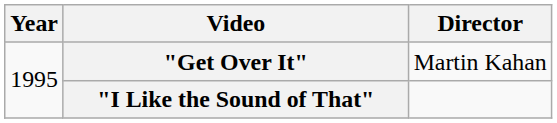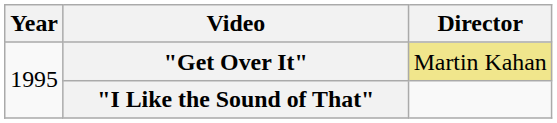(480, 61) no background -> (480, 61) khaki background
